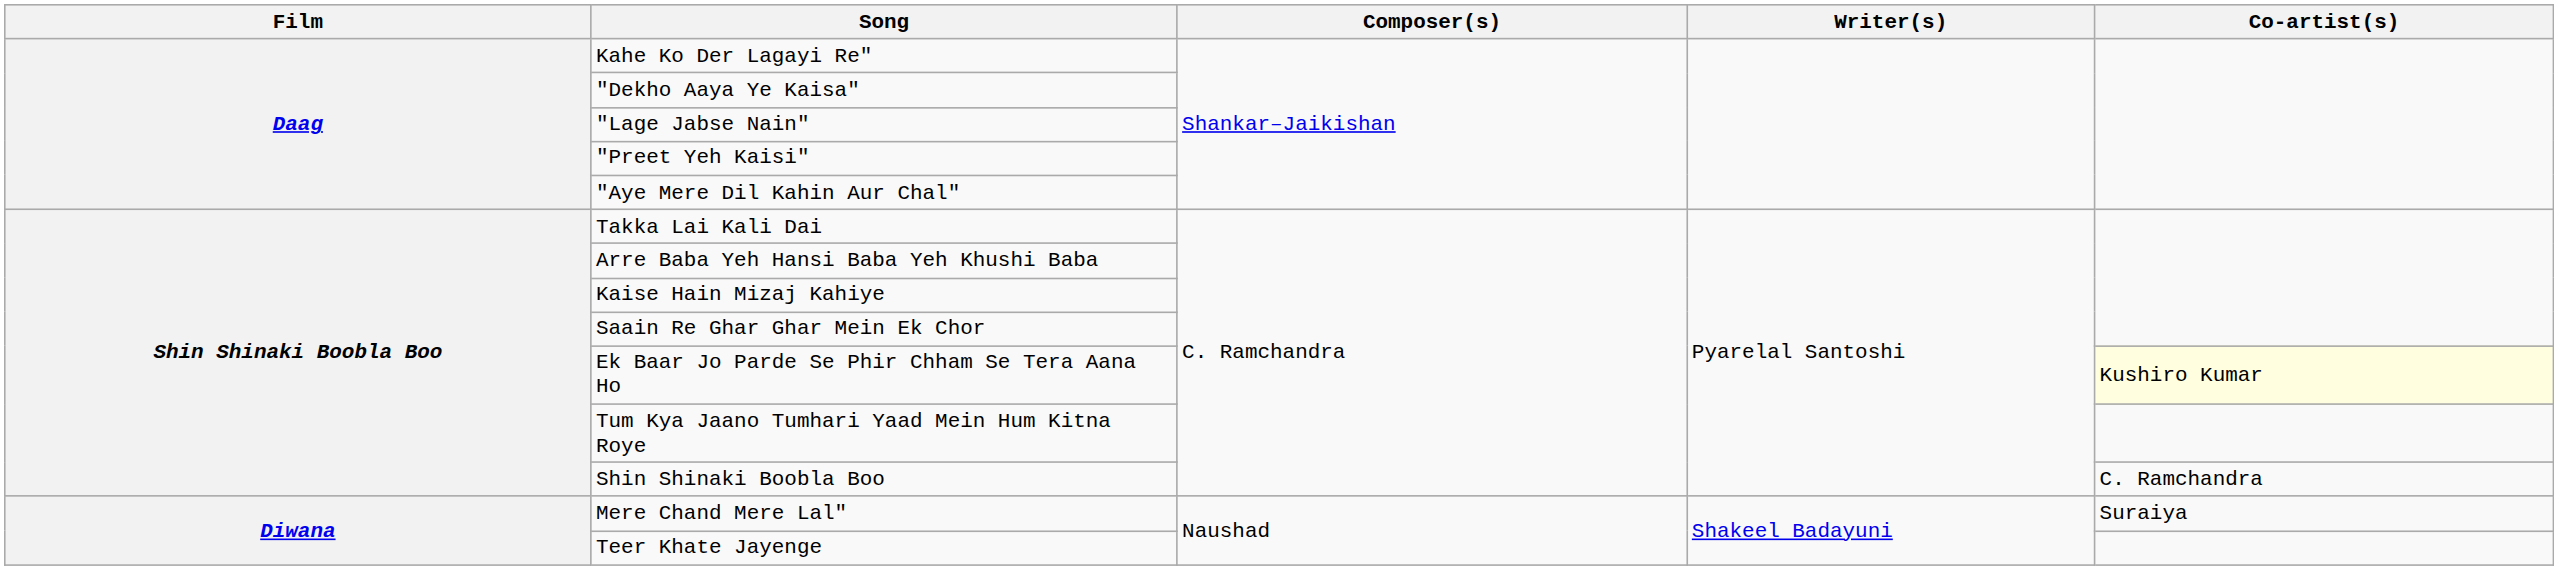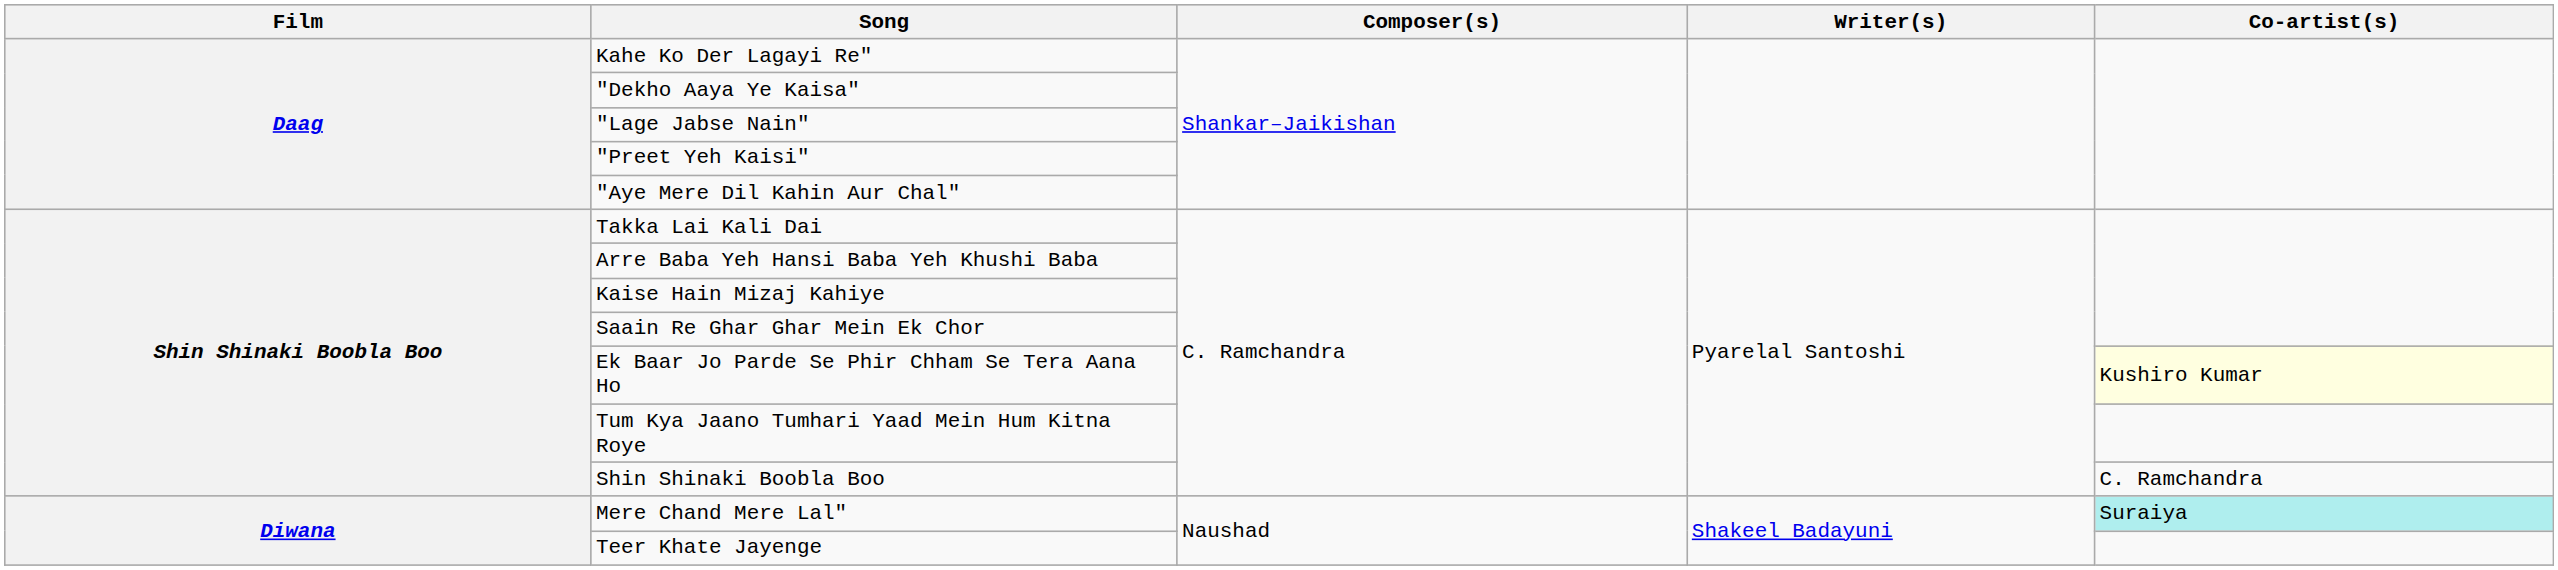(2144, 514) no background -> (2144, 514) paleturquoise background
